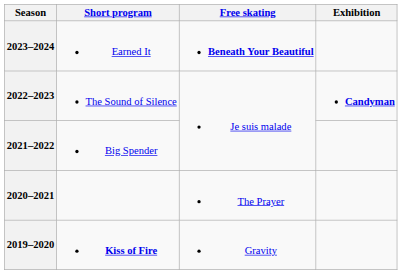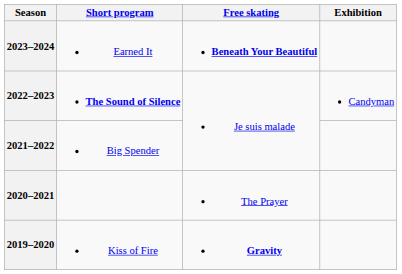(118, 102) normal -> (120, 102) bold
(357, 102) bold -> (358, 102) normal
(118, 251) bold -> (120, 251) normal
(248, 251) normal -> (251, 251) bold
